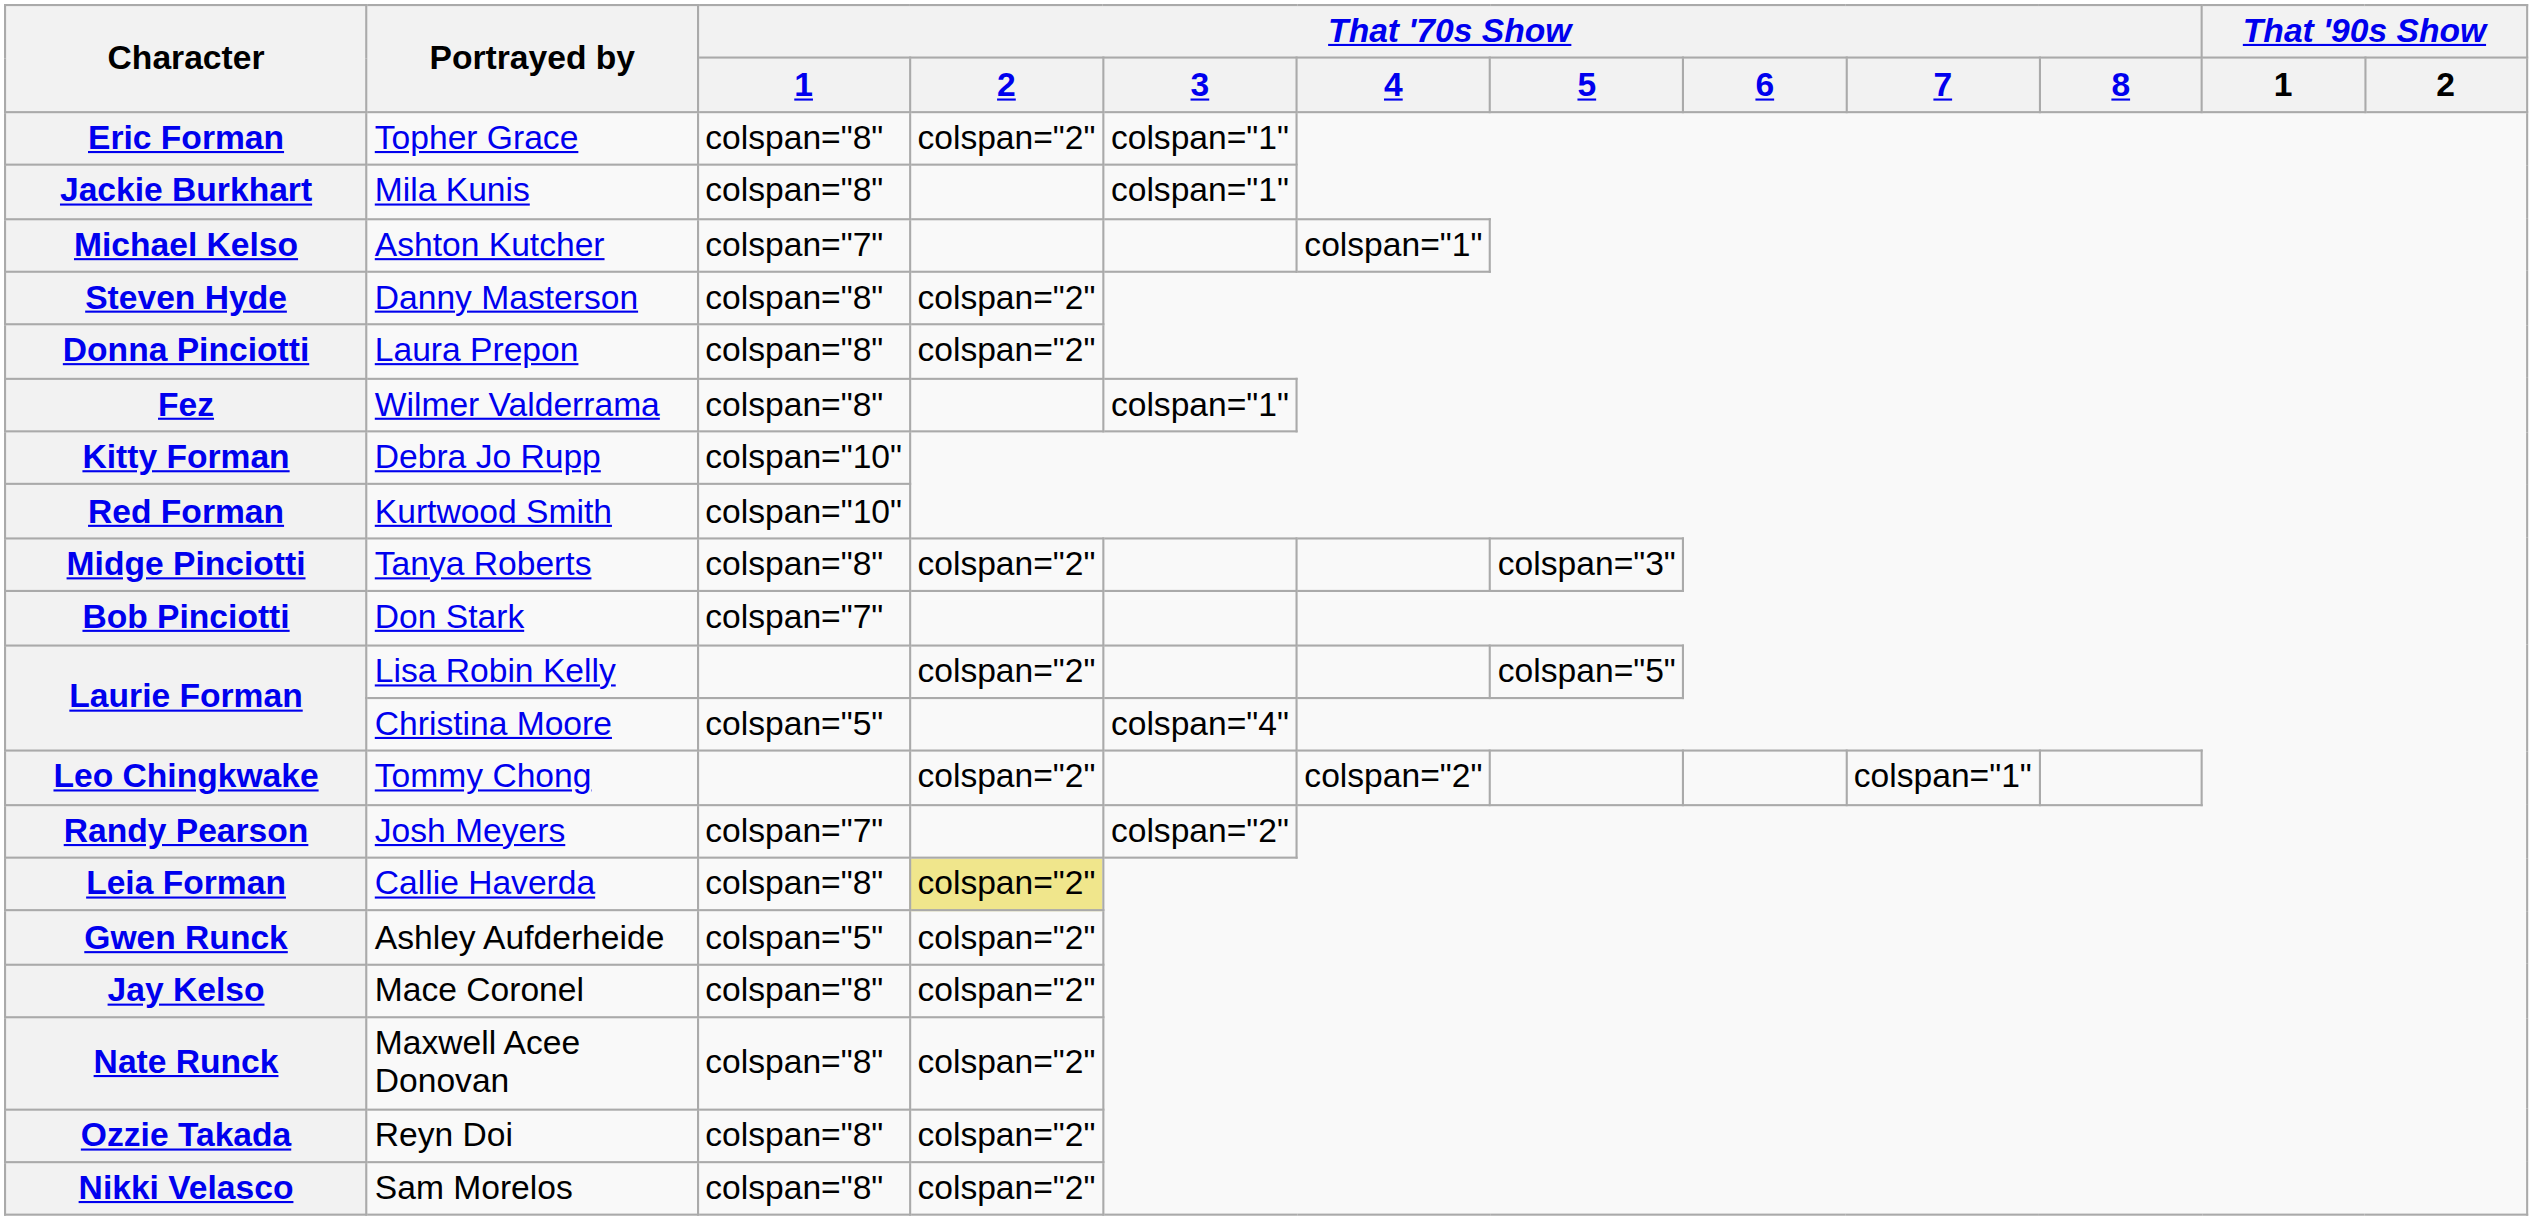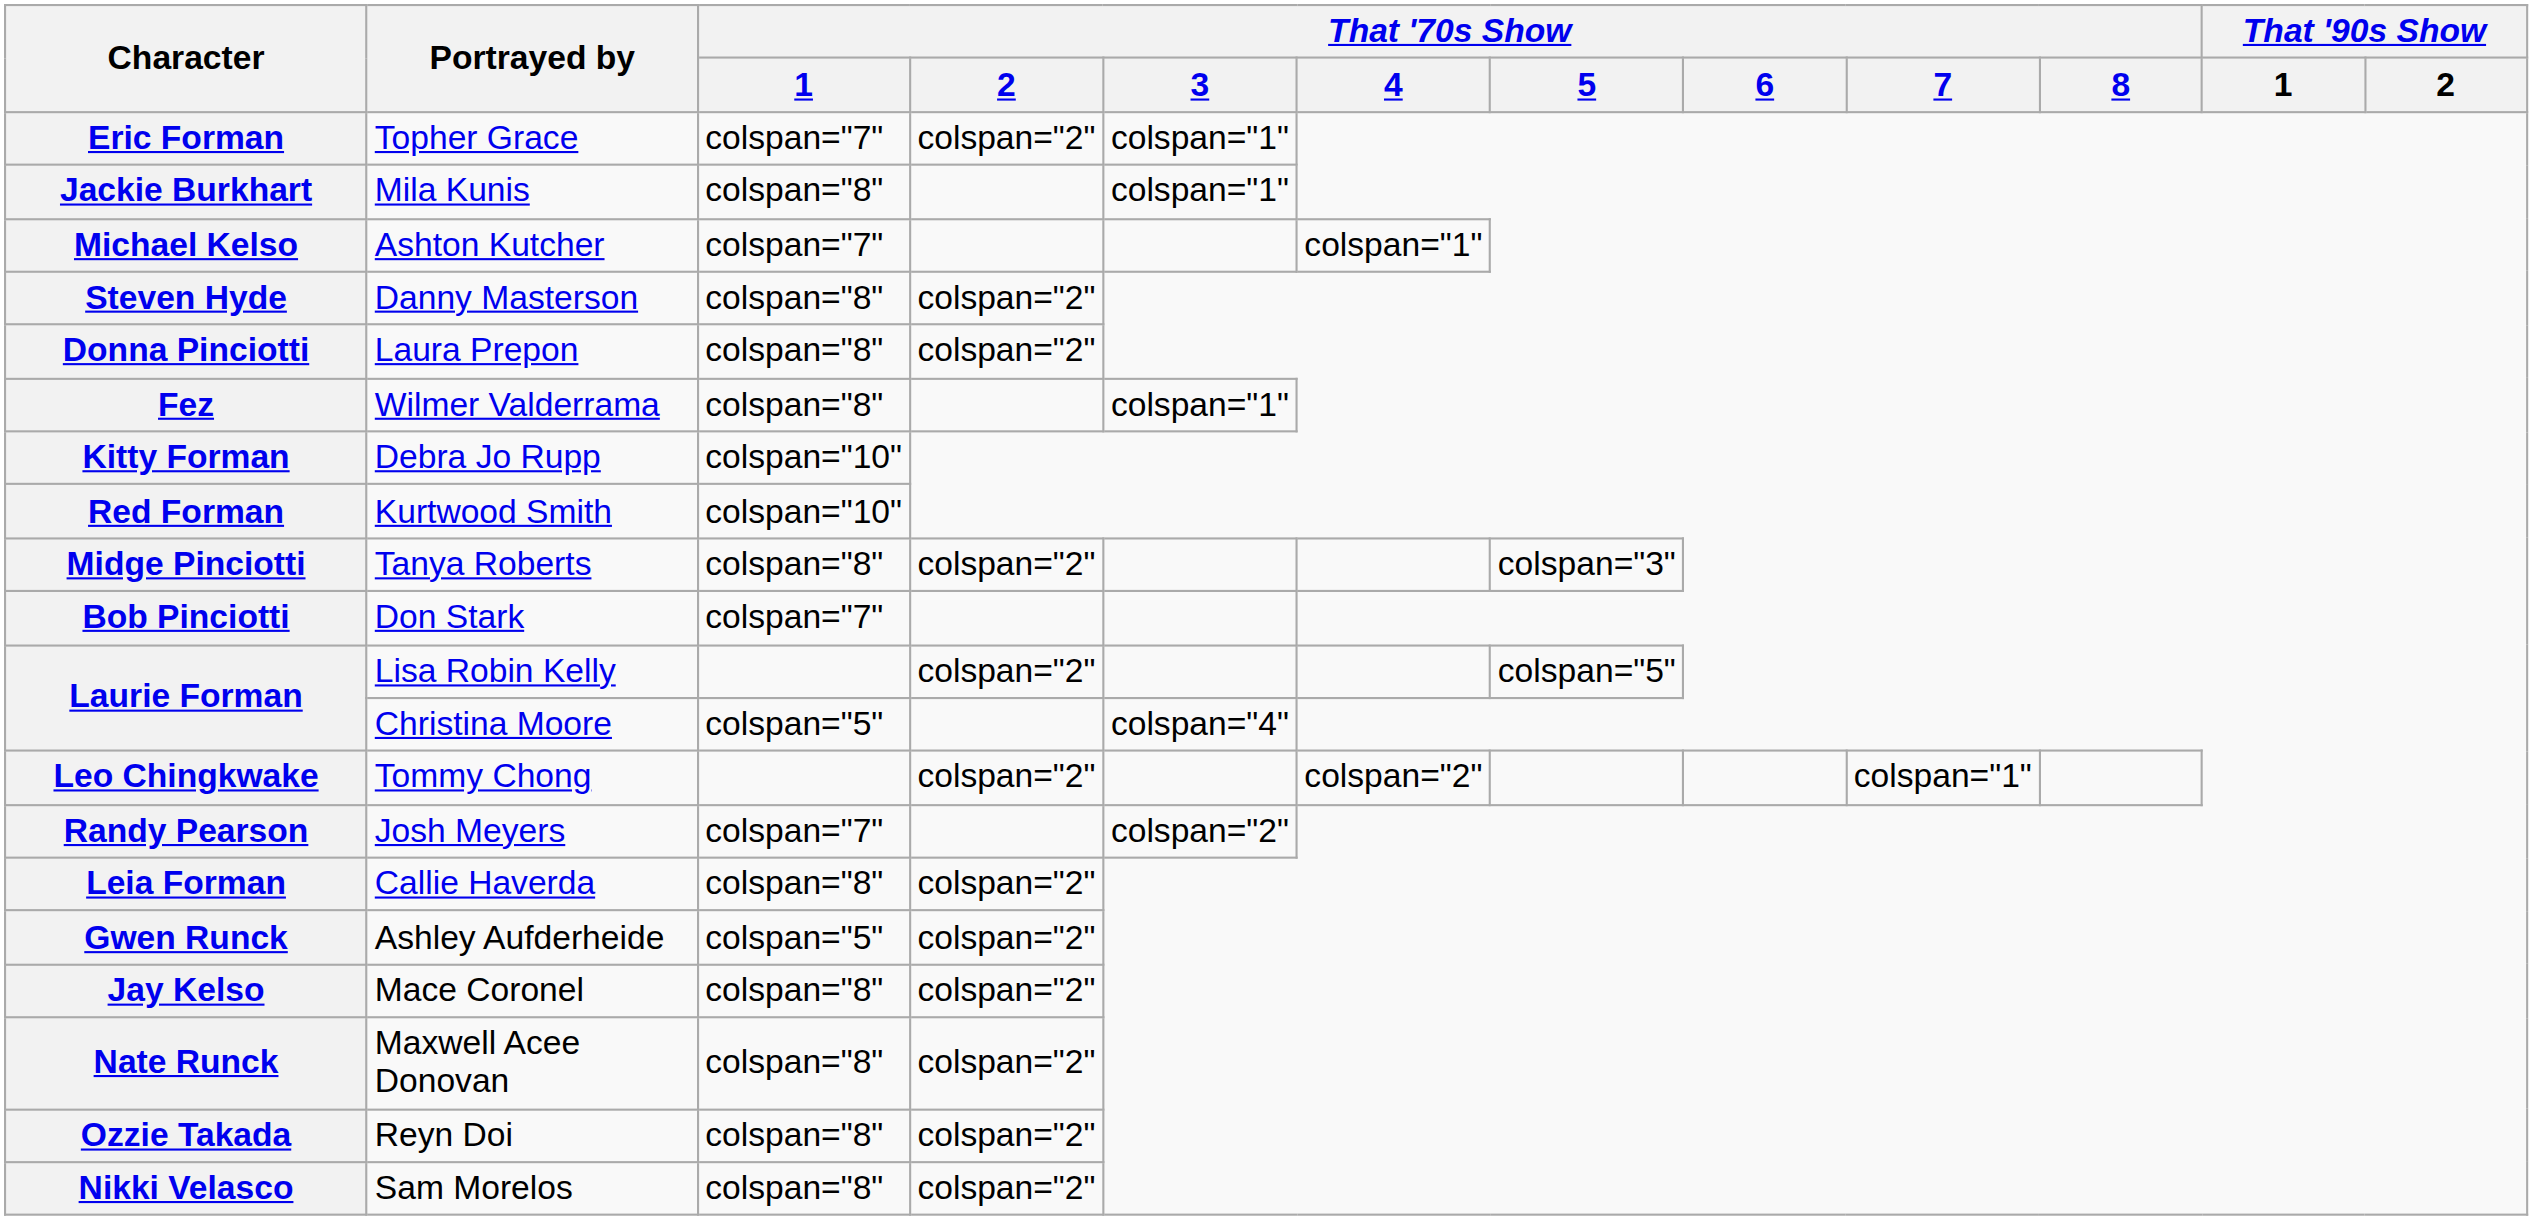(794, 137) colspan="8" -> (794, 137) colspan="7"
(1006, 883) khaki background -> (1006, 883) no background
